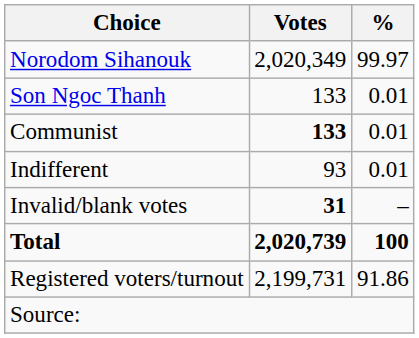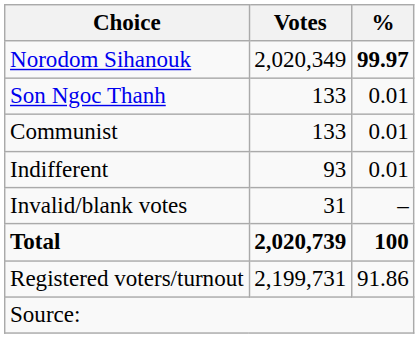(383, 59) normal -> (383, 59) bold
(329, 132) bold -> (329, 132) normal
(335, 205) bold -> (335, 205) normal
